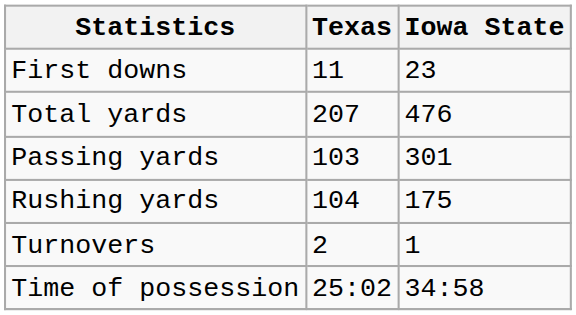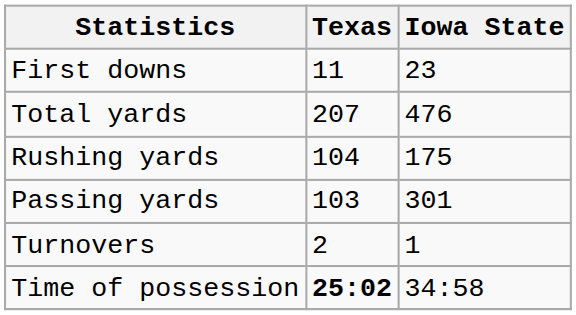rows swapped: (115, 201) <-> (115, 158)
(352, 288) normal -> (352, 288) bold
